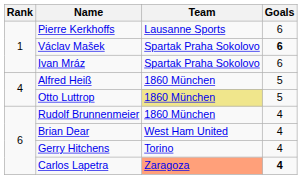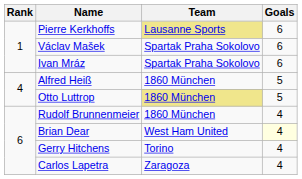(185, 30) no background -> (185, 30) khaki background
(280, 47) bold -> (280, 47) normal
(280, 132) no background -> (280, 132) lightyellow background
(167, 166) lightsalmon background -> (167, 166) no background
(280, 166) bold -> (280, 166) normal
